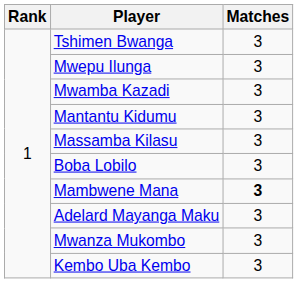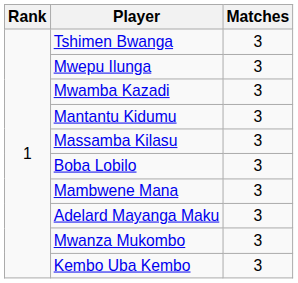(258, 191) bold -> (258, 191) normal
